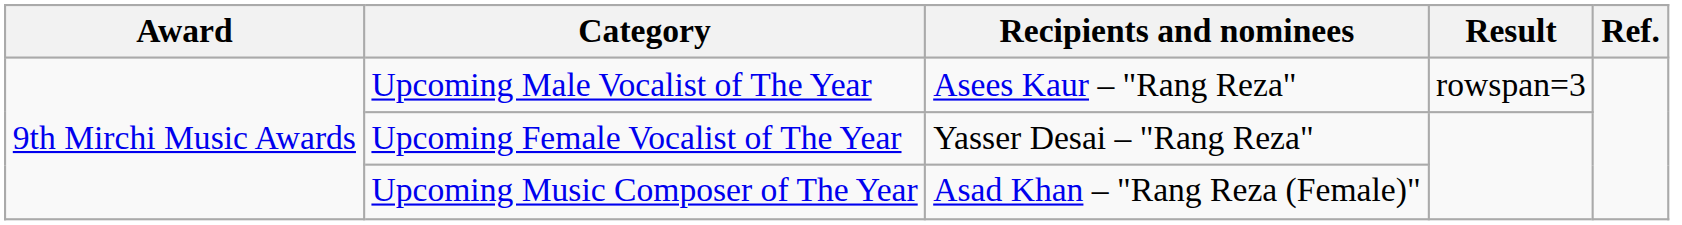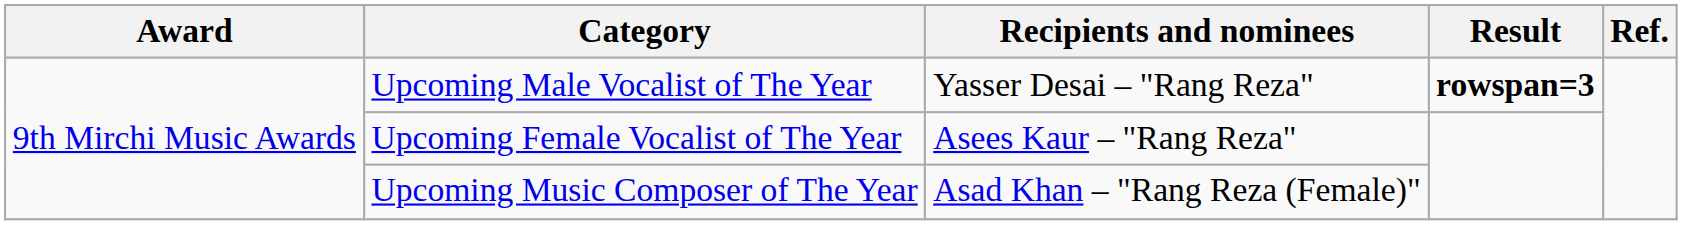(1115, 84) Asees Kaur – "Rang Reza" -> (1123, 84) Yasser Desai – "Rang Reza"
(1511, 84) normal -> (1515, 84) bold
(1123, 137) Yasser Desai – "Rang Reza" -> (1115, 137) Asees Kaur – "Rang Reza"
